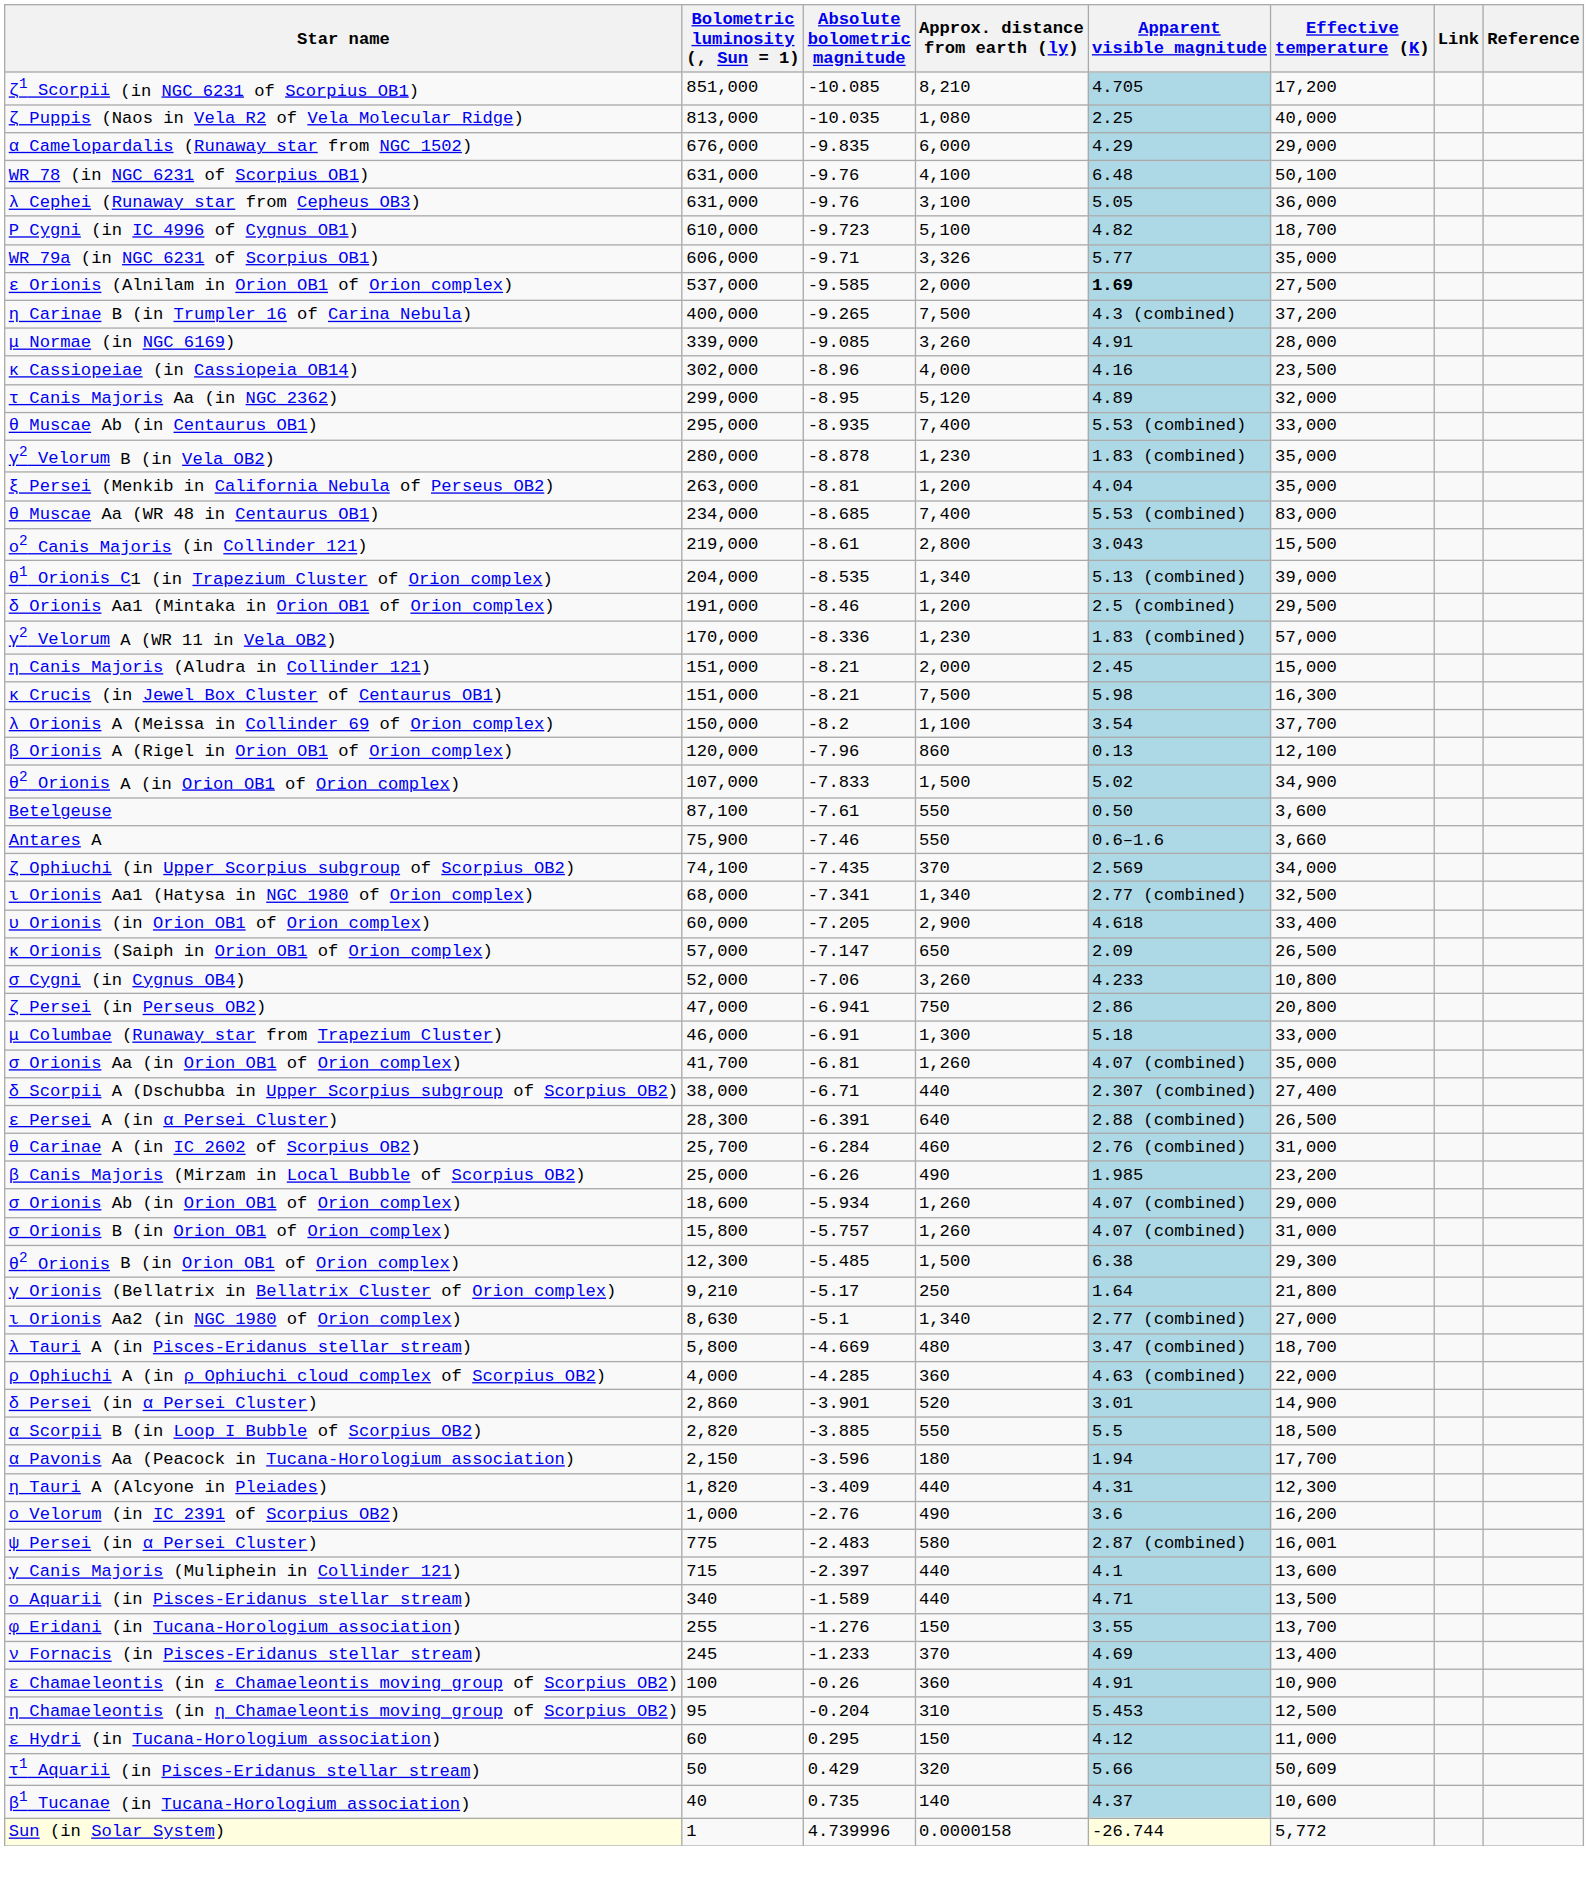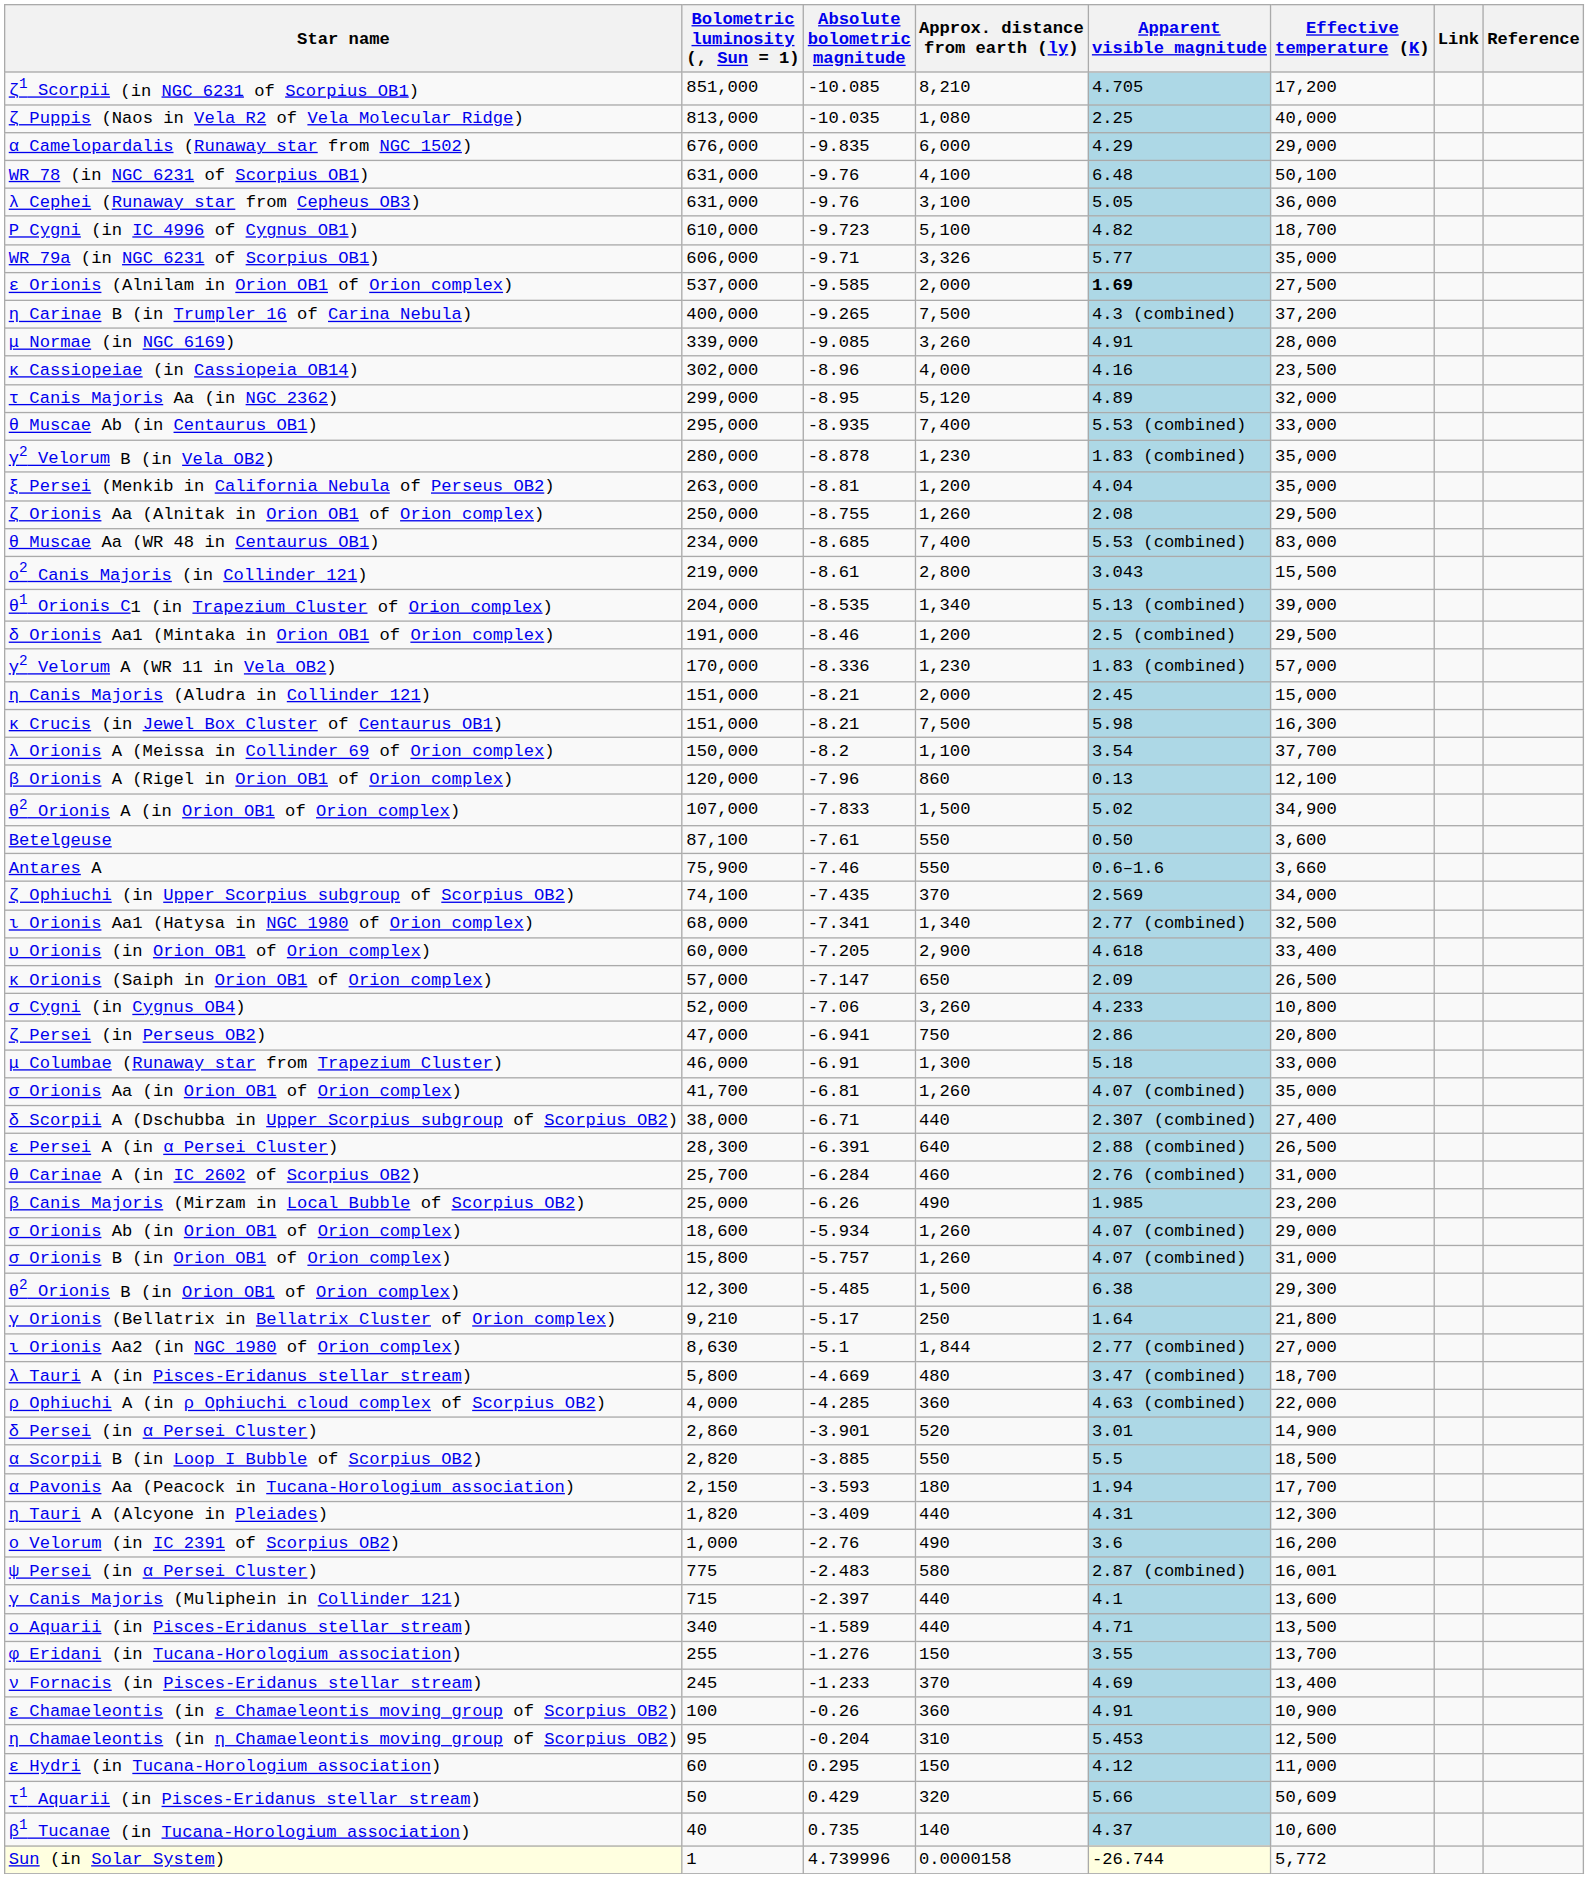+ row: (277, 515)
(945, 1320) 1,340 -> (945, 1348) 1,844
(839, 1459) -3.596 -> (839, 1487) -3.593
